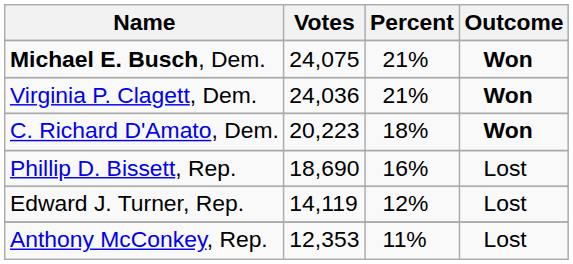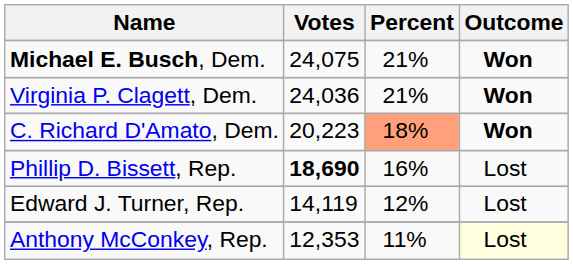(399, 131) no background -> (399, 131) lightsalmon background
(324, 167) normal -> (324, 167) bold
(496, 240) no background -> (496, 240) lightyellow background
